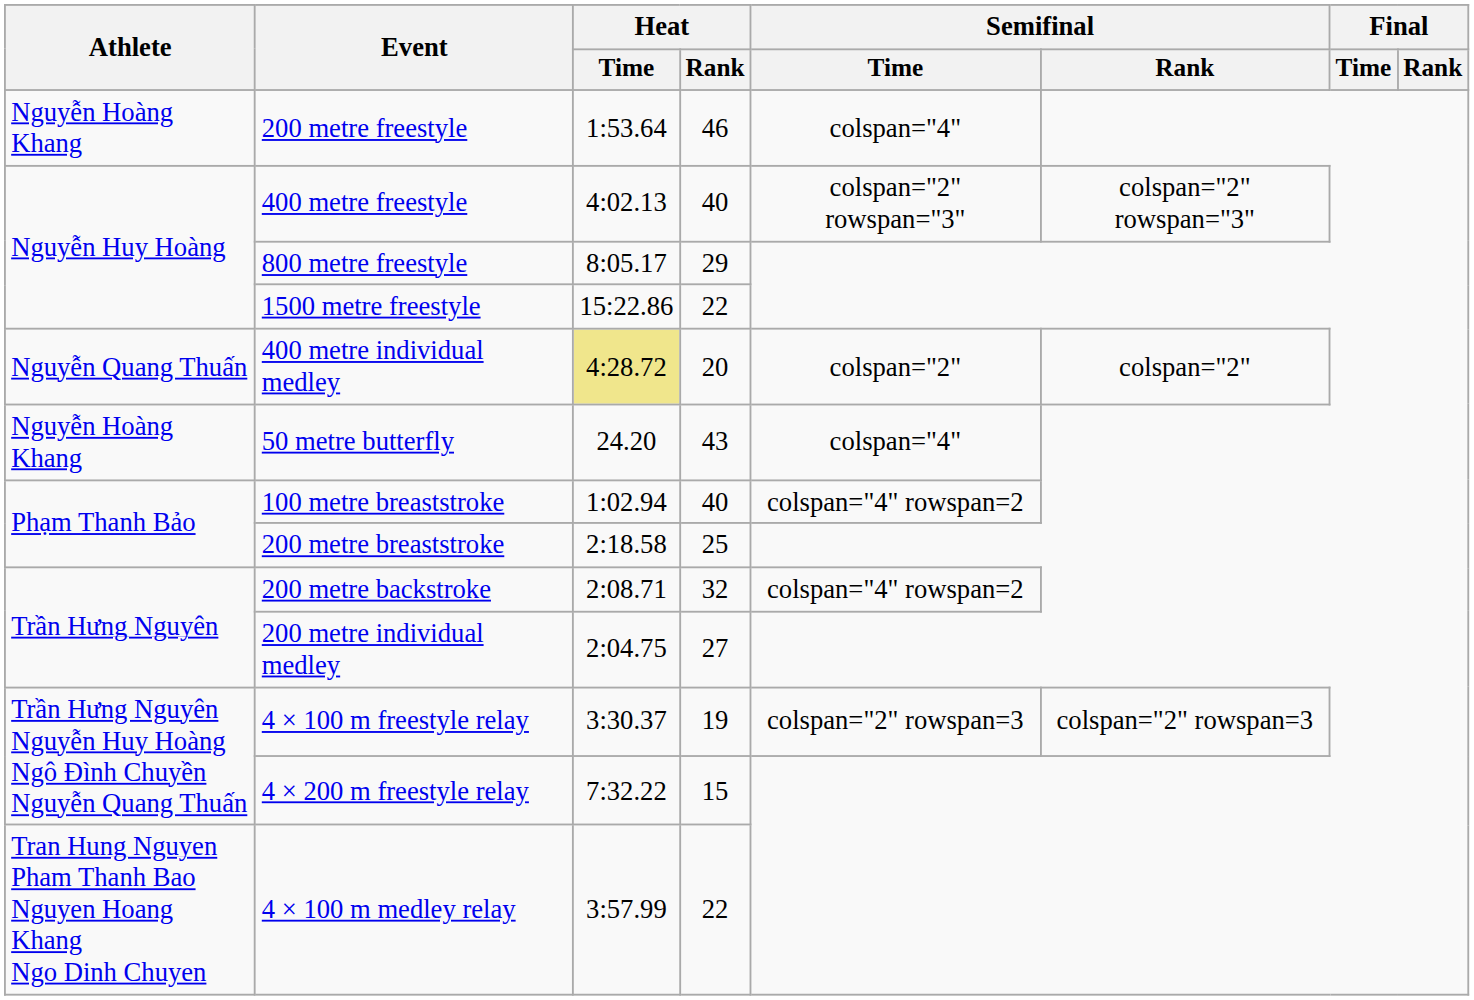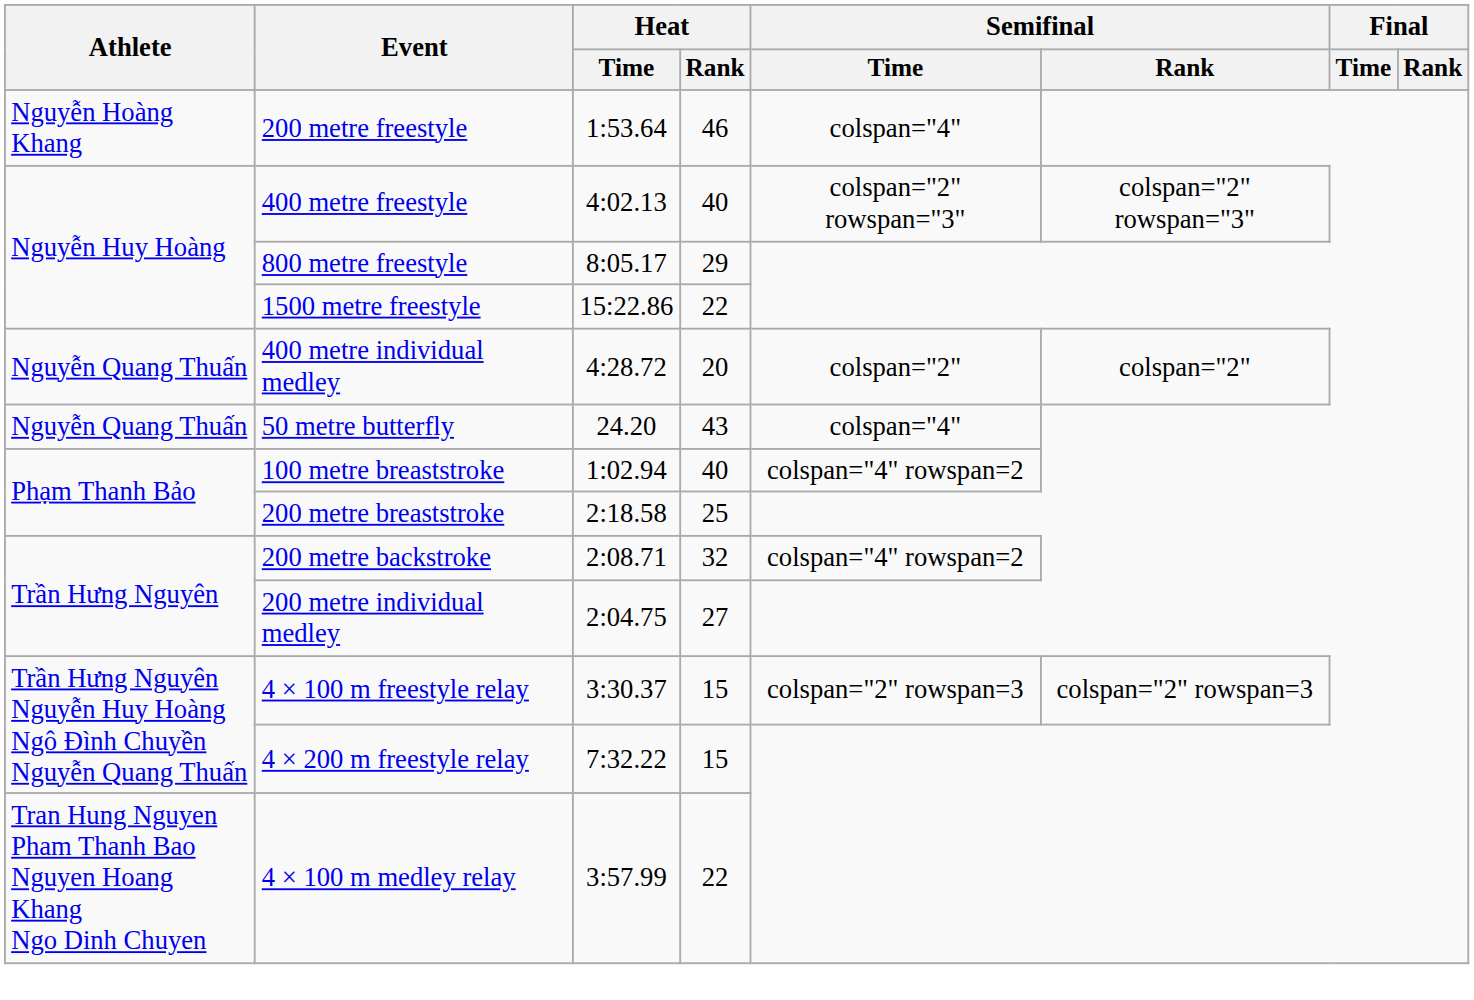(626, 366) khaki background -> (626, 366) no background
(92, 442) Nguyễn Hoàng Khang -> (129, 426) Nguyễn Quang Thuấn
(715, 721) 19 -> (715, 690) 15
